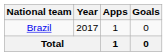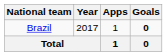(146, 28) normal -> (146, 28) bold
